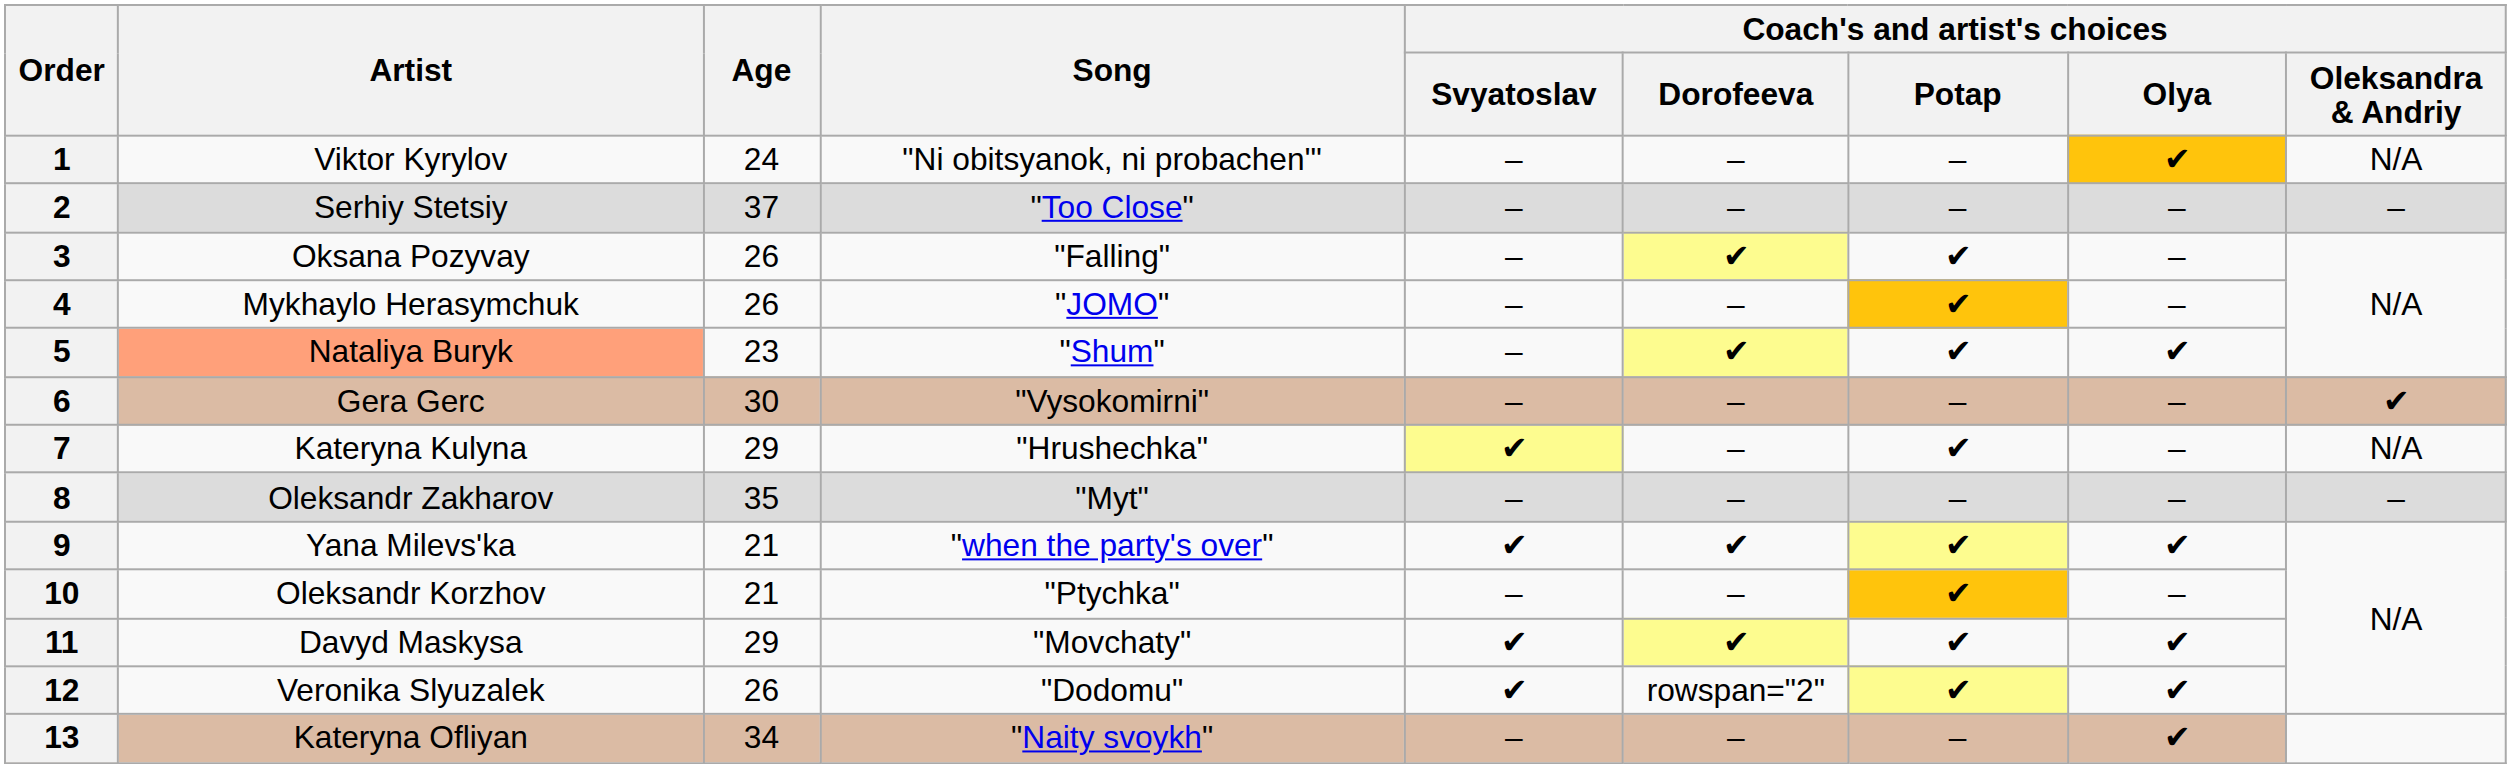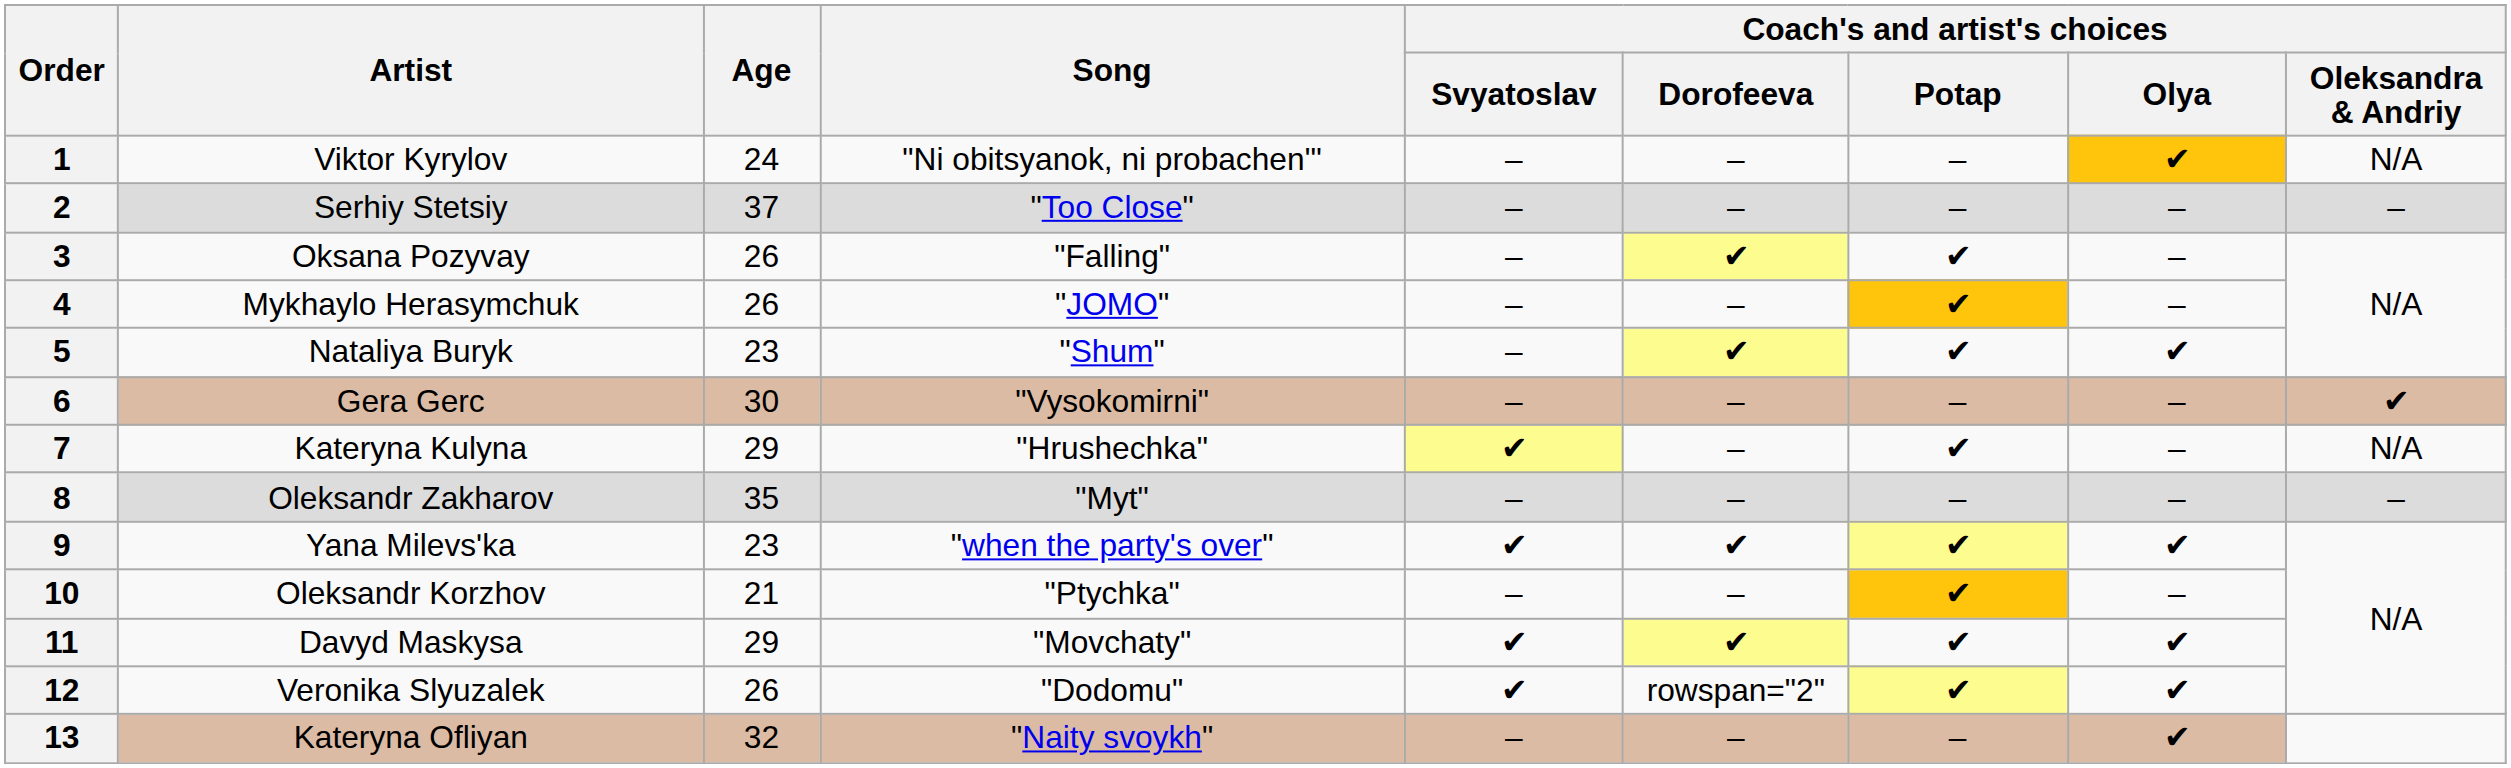(411, 352) lightsalmon background -> (411, 352) no background
(761, 545) 21 -> (761, 545) 23
(761, 738) 34 -> (761, 738) 32
